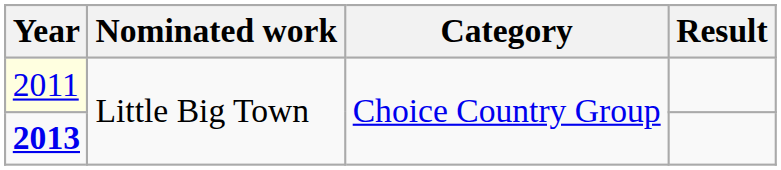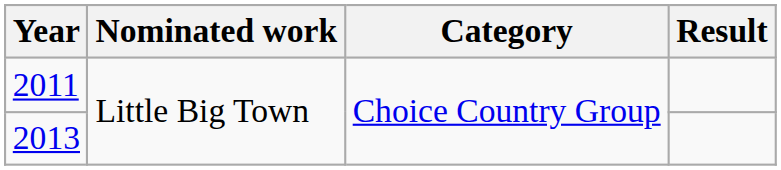(46, 84) lightyellow background -> (46, 84) no background
(46, 137) bold -> (46, 137) normal
